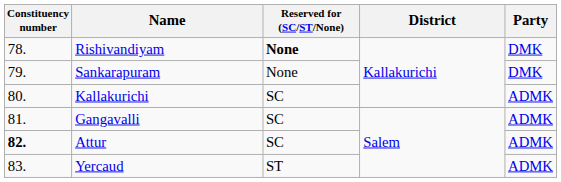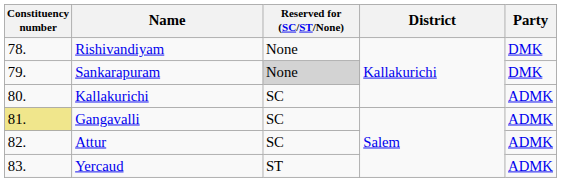(282, 49) bold -> (282, 49) normal
(282, 72) no background -> (282, 72) lightgrey background
(17, 119) no background -> (17, 119) khaki background
(17, 142) bold -> (17, 142) normal
